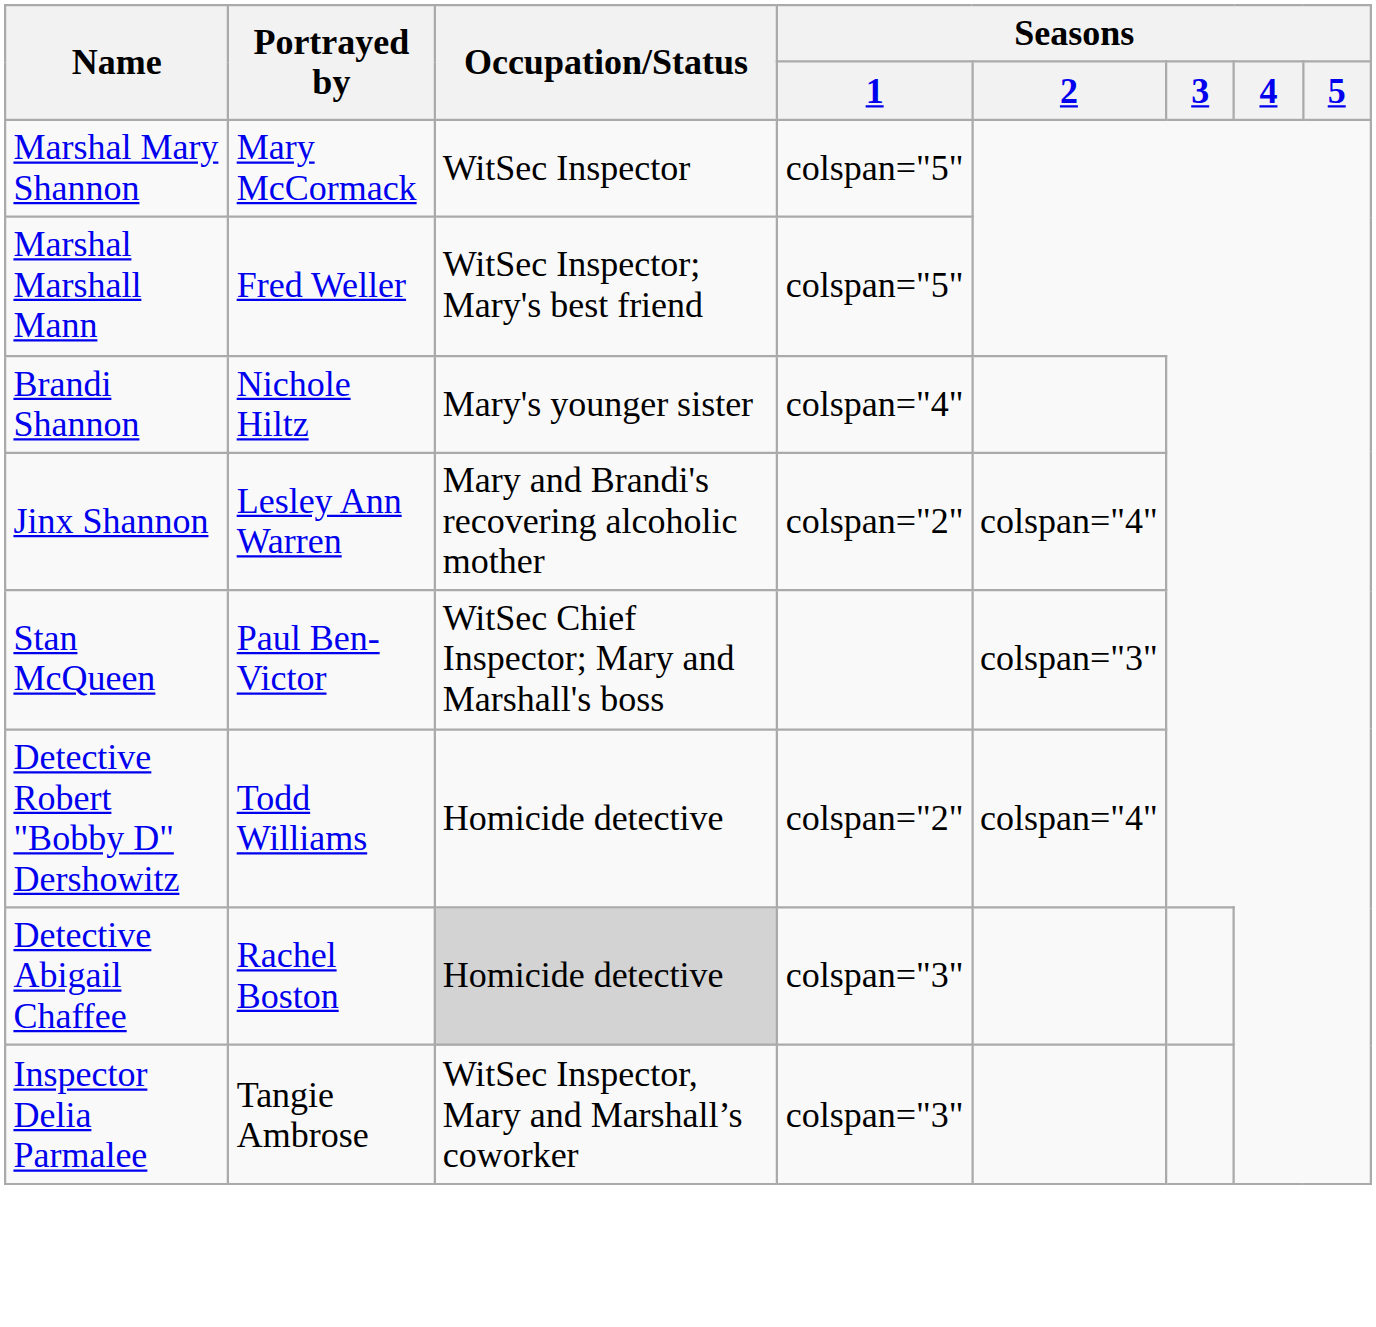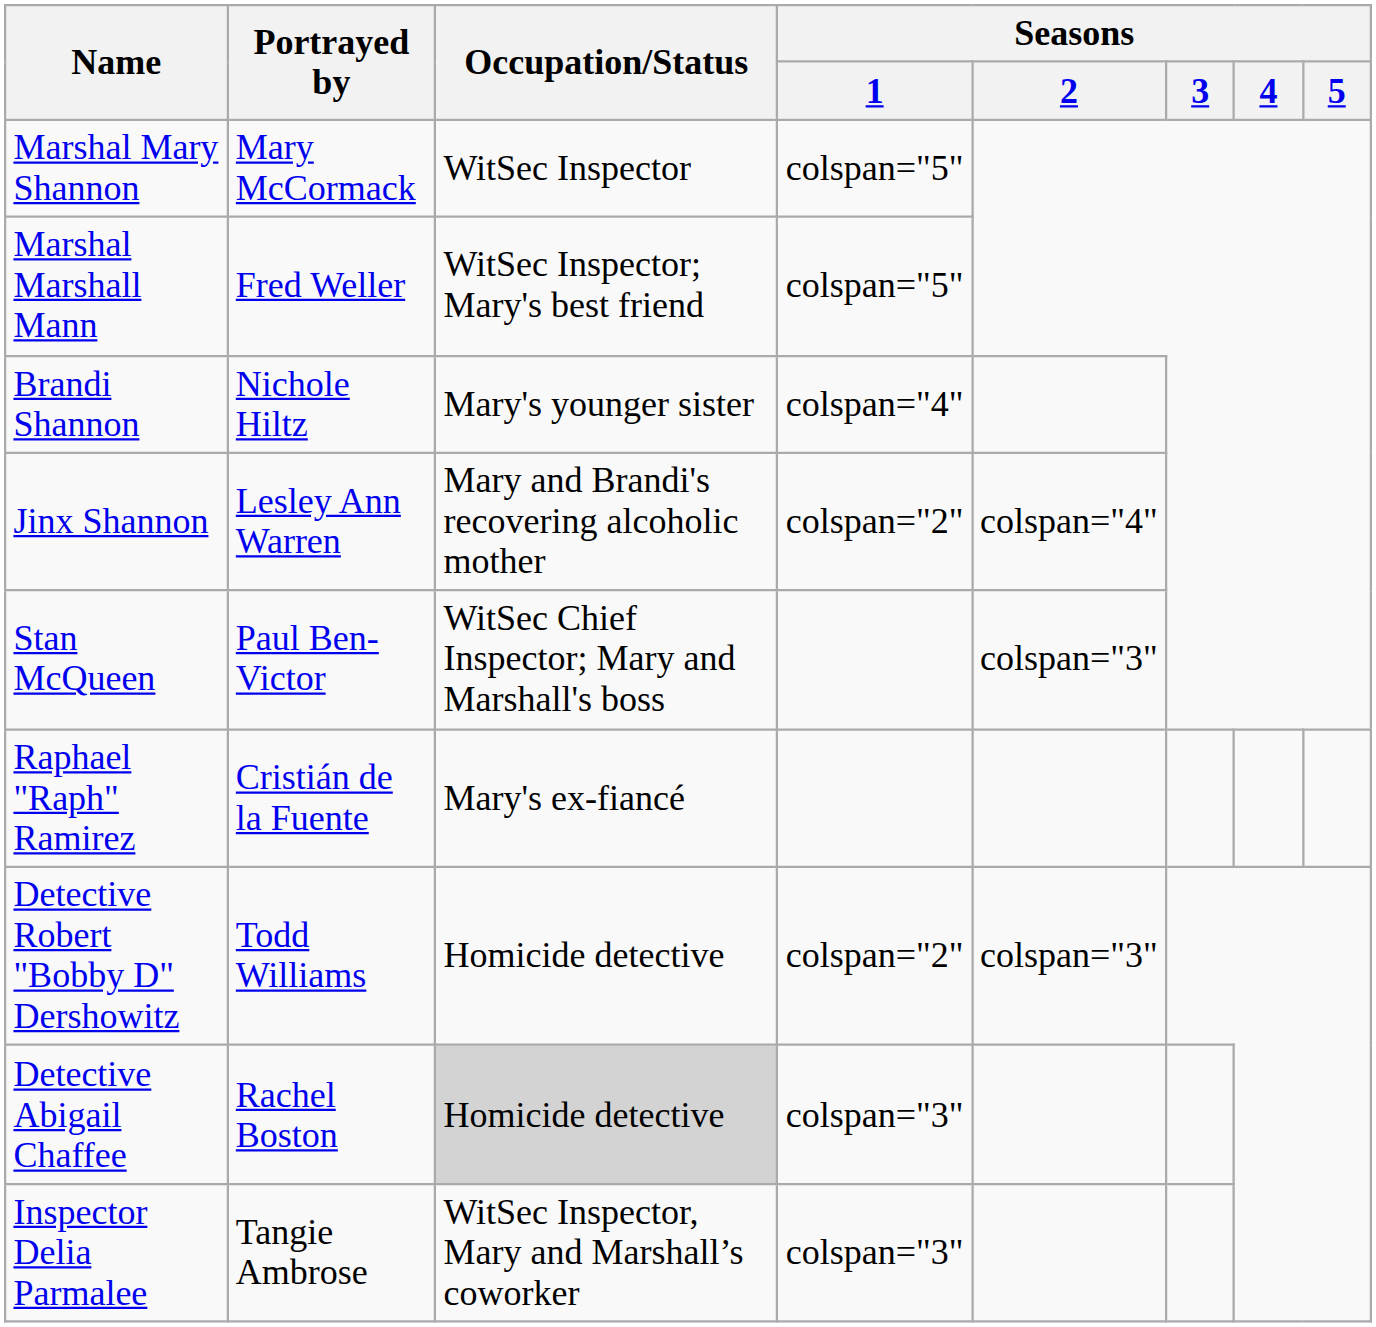+ row: (74, 797)
(1069, 817) colspan="4" -> (1069, 955) colspan="3"
